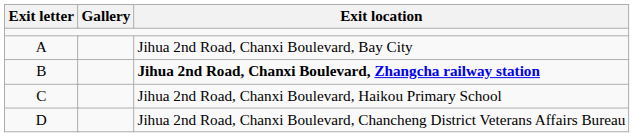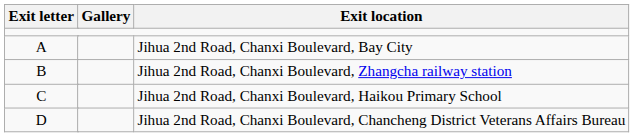(339, 71) bold -> (325, 71) normal
